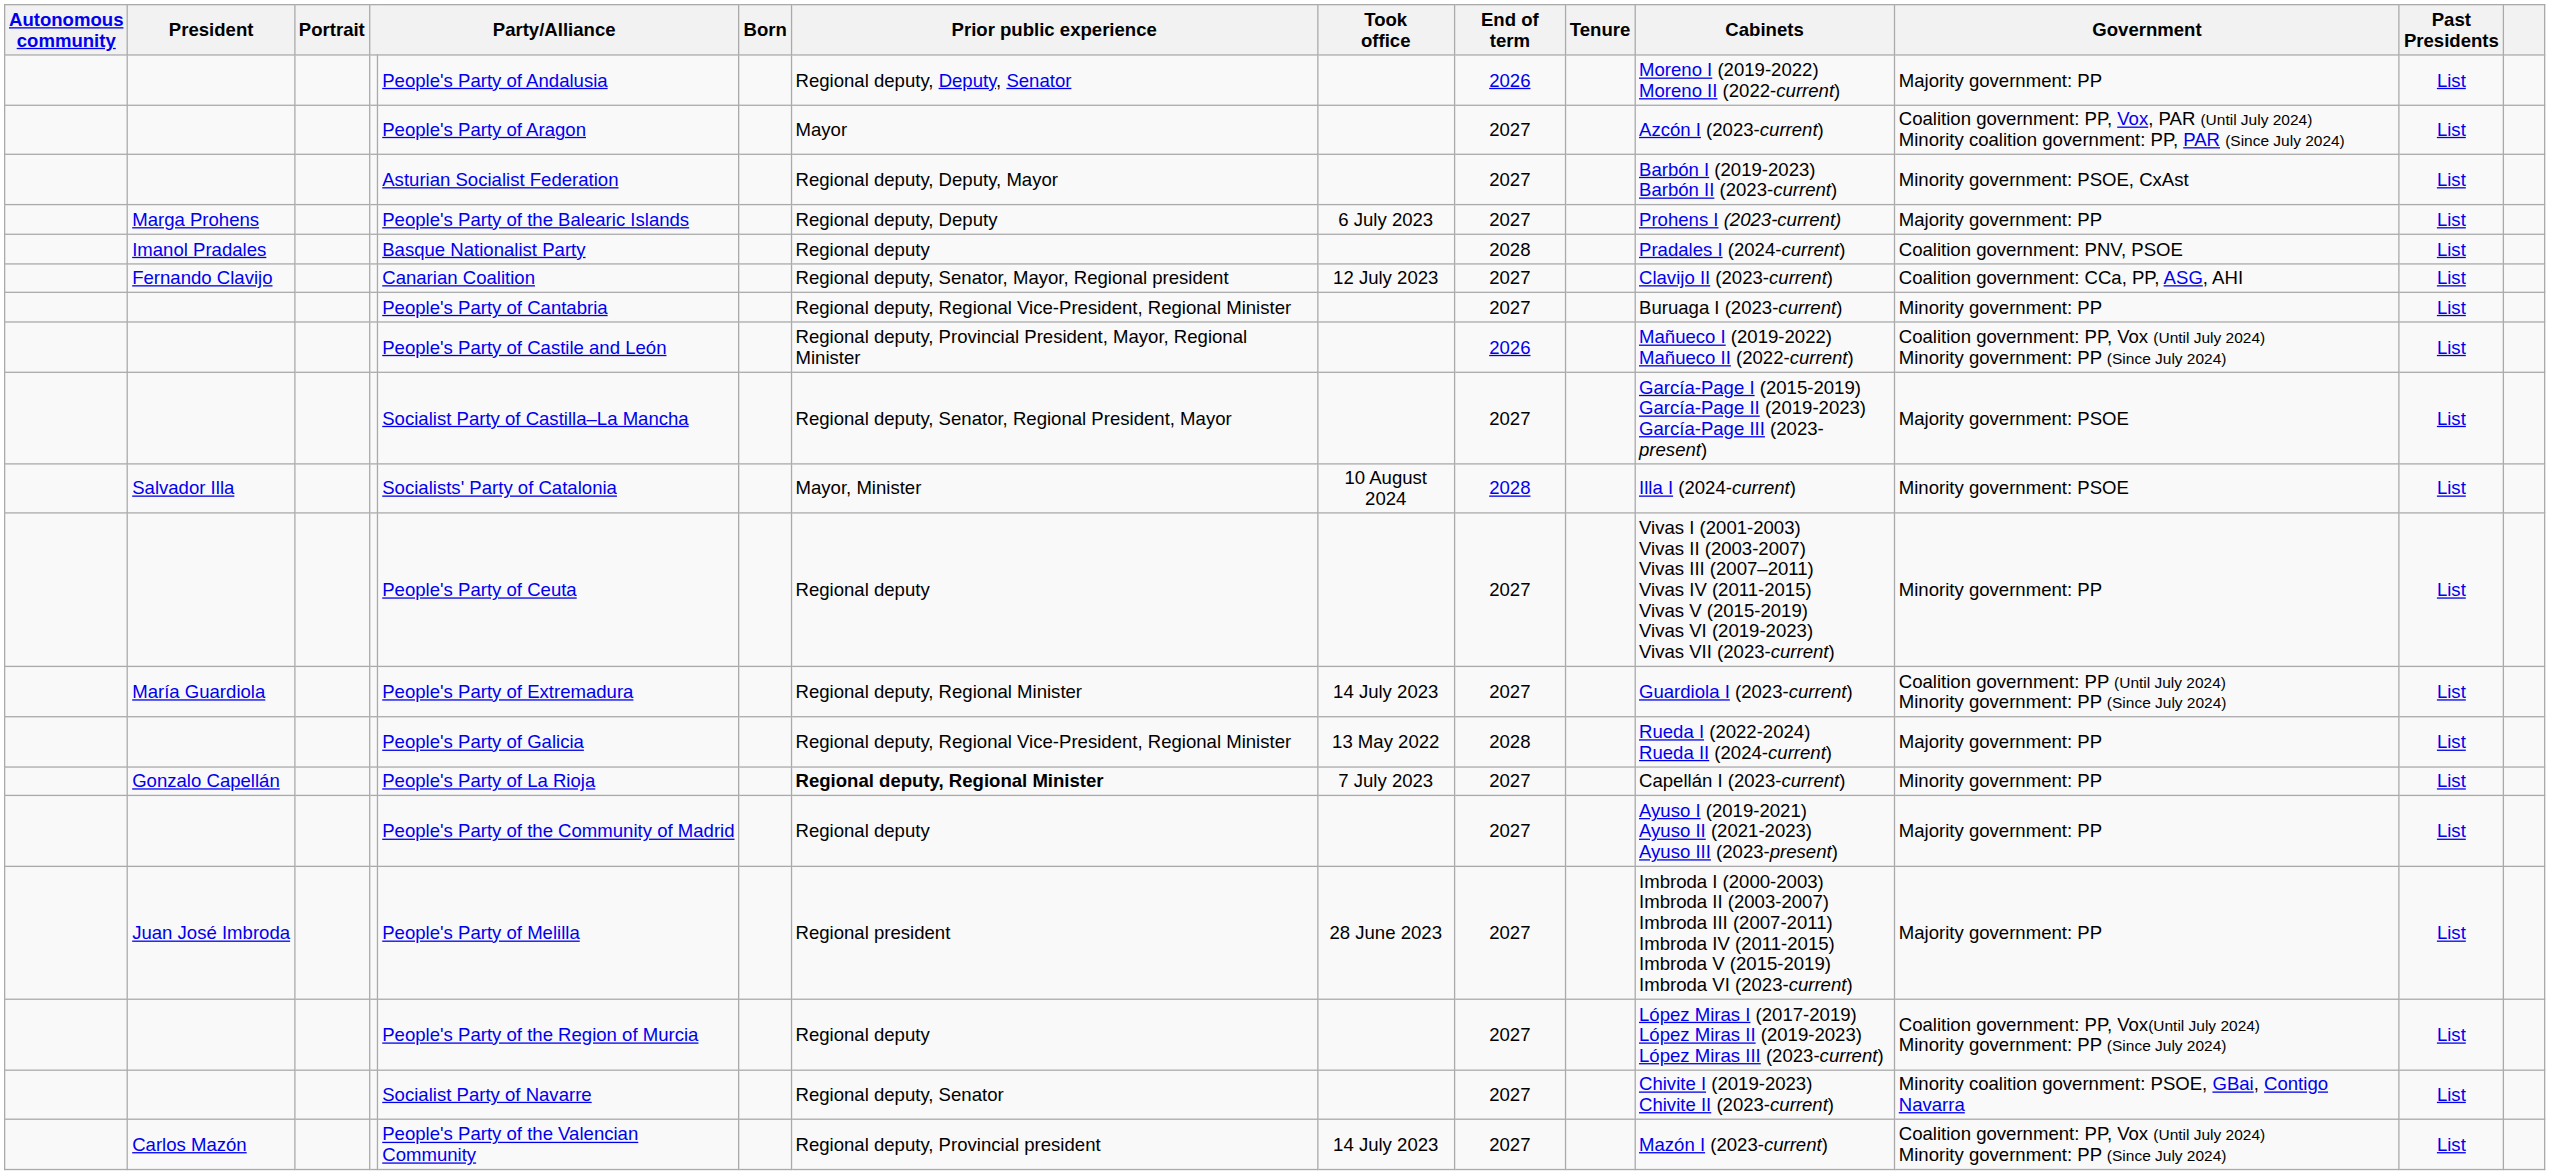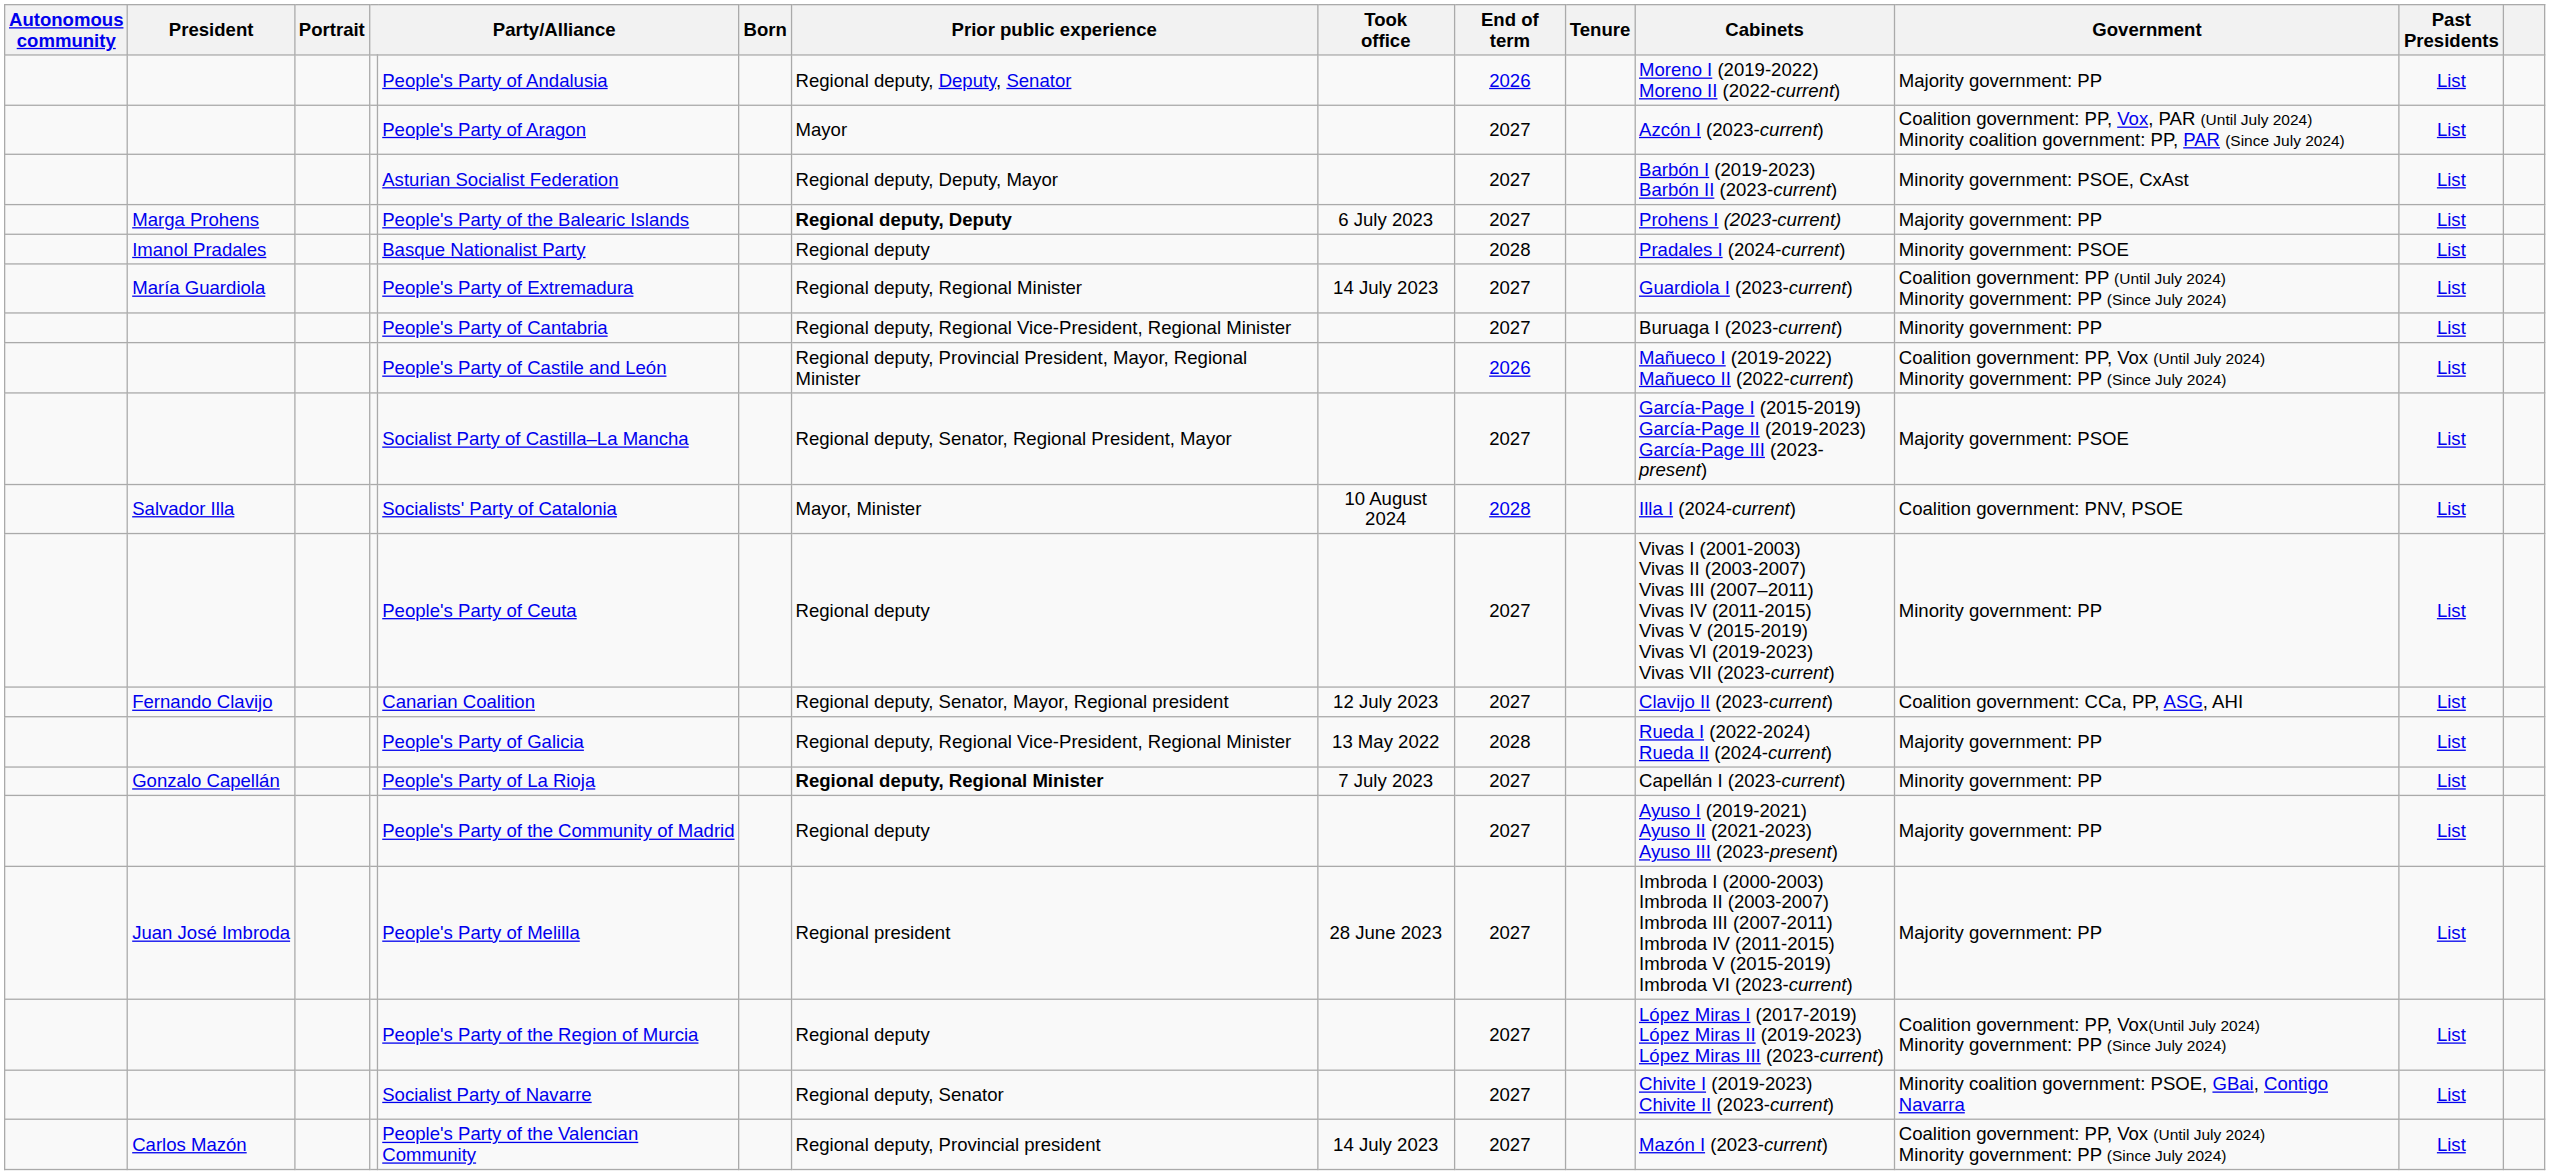(896, 220) normal -> (904, 220) bold
(2041, 249) Coalition government: PNV, PSOE -> (2014, 249) Minority government: PSOE
rows swapped: (66, 278) <-> (66, 692)
(2014, 489) Minority government: PSOE -> (2041, 509) Coalition government: PNV, PSOE
